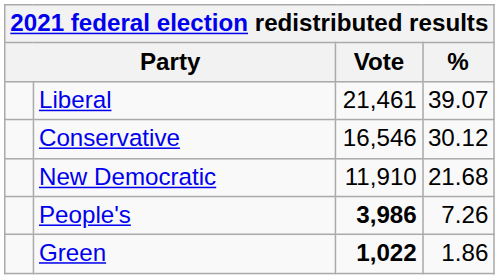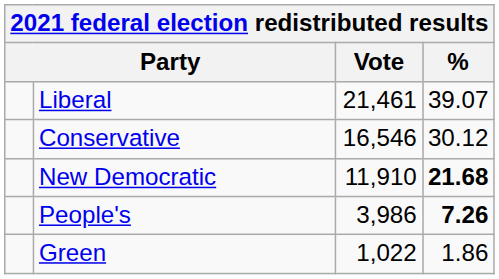(458, 176) normal -> (458, 176) bold
(387, 215) bold -> (387, 215) normal
(465, 215) normal -> (465, 215) bold
(387, 253) bold -> (387, 253) normal
